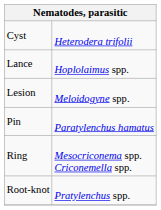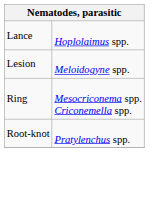- row: (16, 35)
- row: (14, 121)
